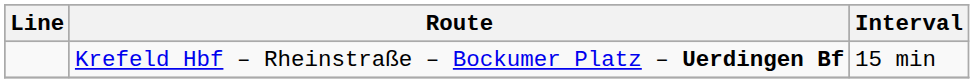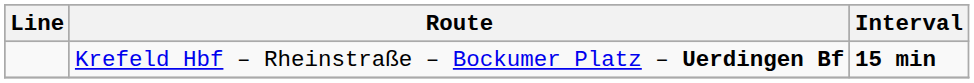(895, 60) normal -> (895, 60) bold
